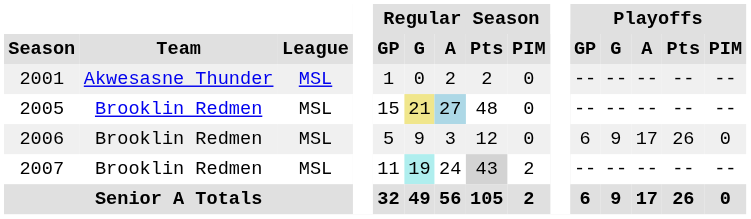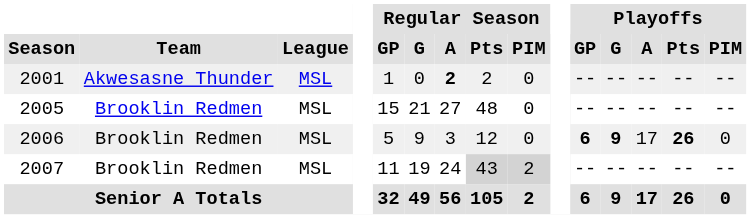(450, 79) normal -> (450, 79) bold
(419, 109) khaki background -> (419, 109) no background
(450, 109) lightblue background -> (450, 109) no background
(585, 139) normal -> (585, 139) bold
(616, 139) normal -> (616, 139) bold
(683, 139) normal -> (683, 139) bold
(419, 169) paleturquoise background -> (419, 169) no background
(529, 169) no background -> (529, 169) lightgrey background
